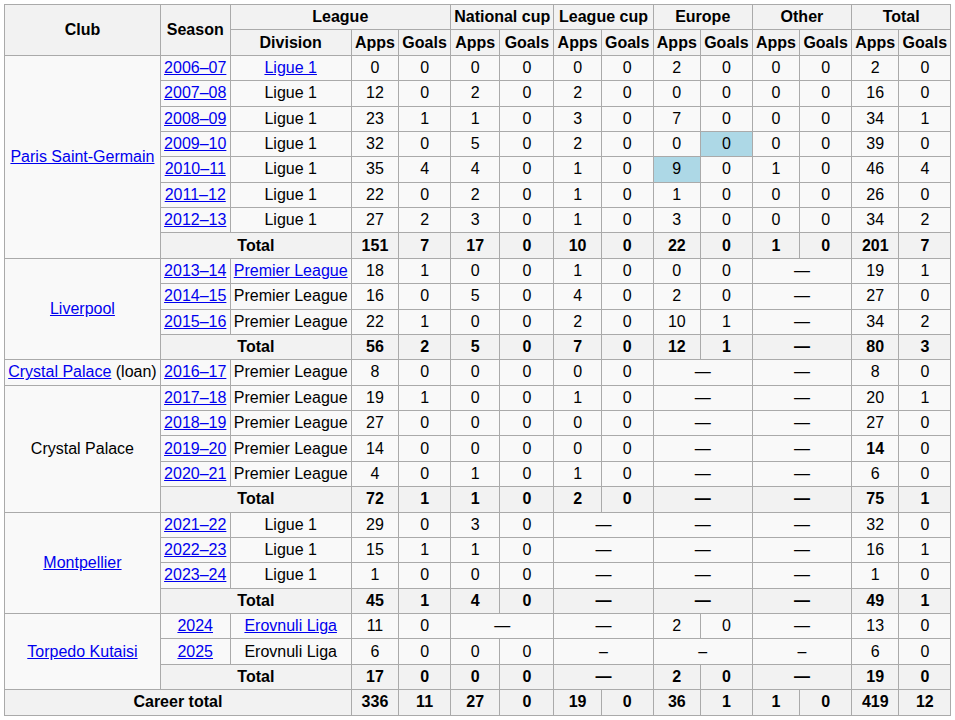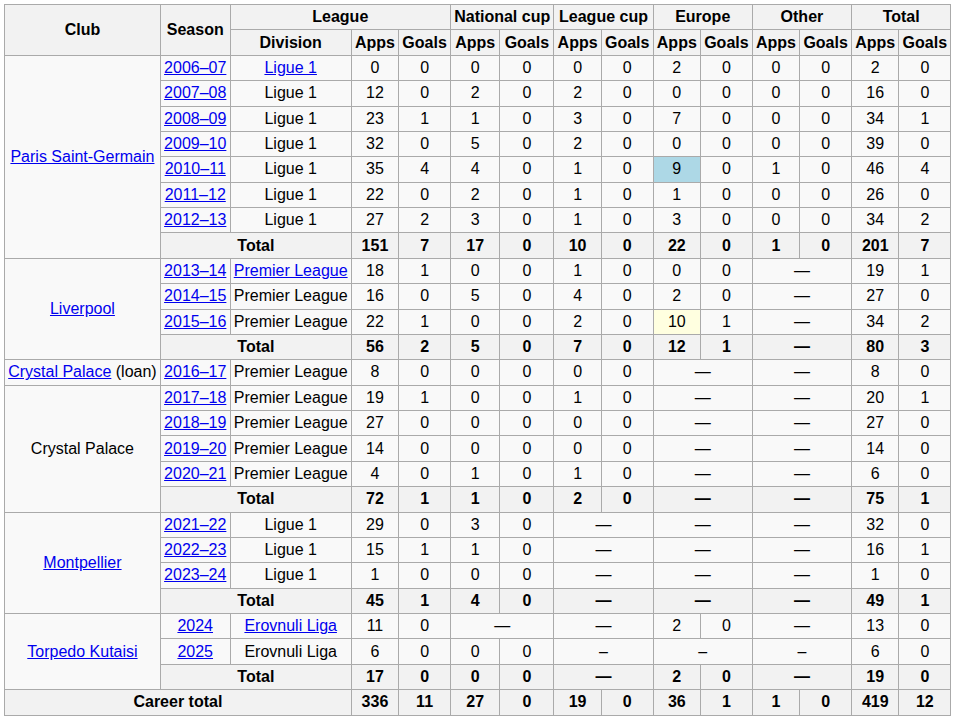(726, 144) lightblue background -> (726, 144) no background
(677, 321) no background -> (677, 321) lightyellow background
(875, 448) bold -> (875, 448) normal
